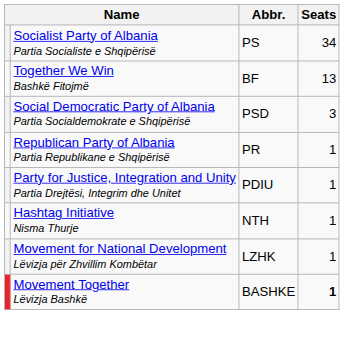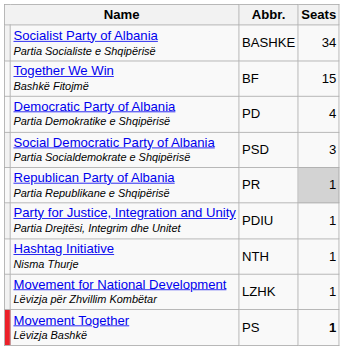(251, 43) PS -> (269, 43) BASHKE
(329, 78) 13 -> (329, 78) 15
+ row: (94, 114)
(333, 149) no background -> (333, 185) lightgrey background
(269, 292) BASHKE -> (251, 327) PS
